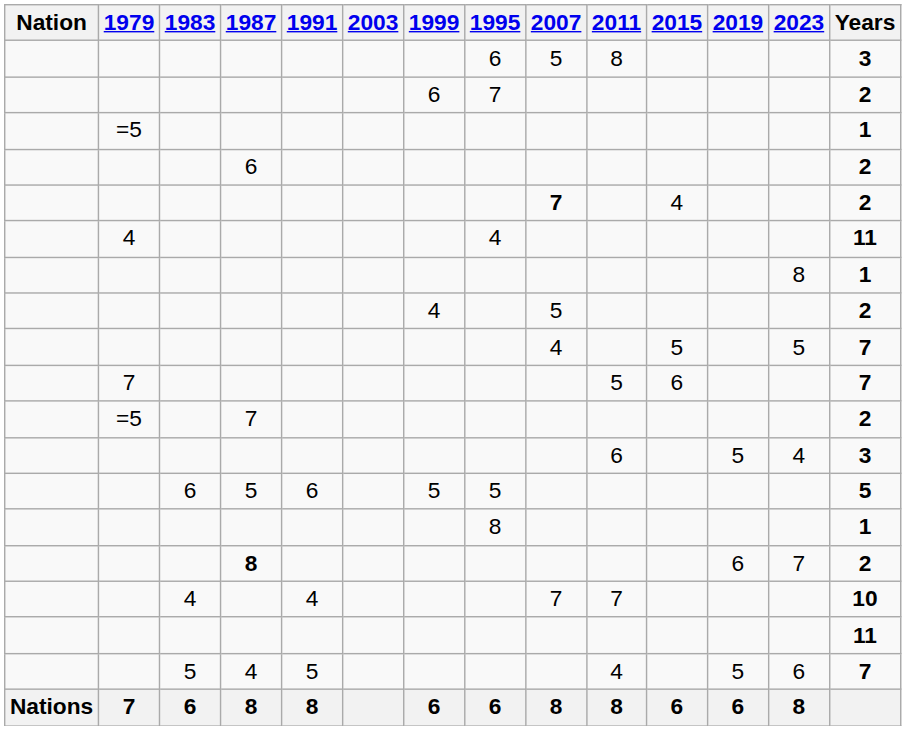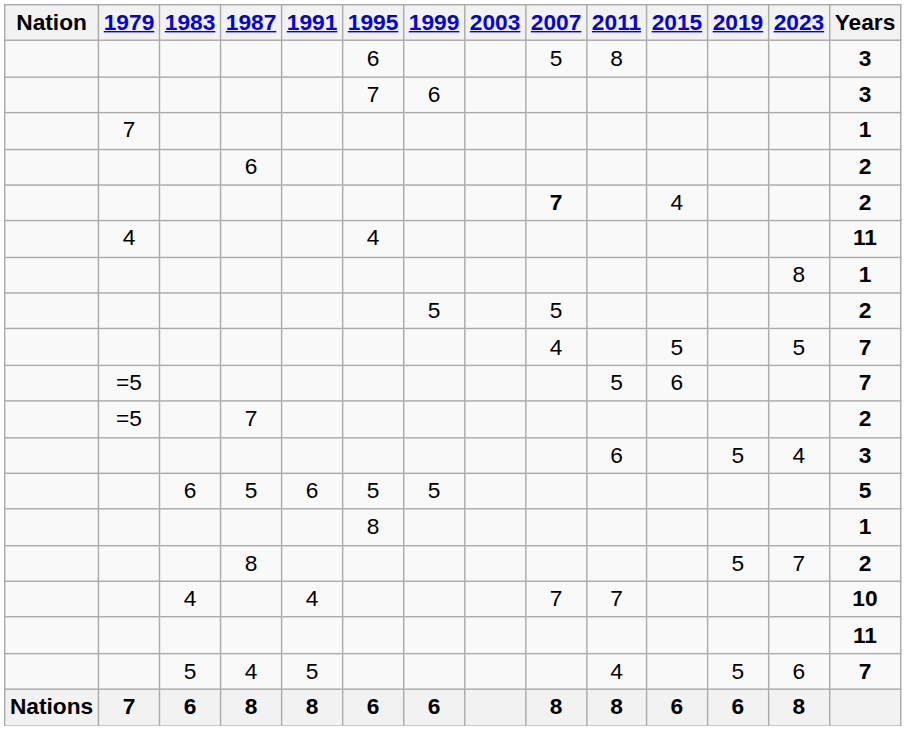columns swapped: (495, 22) <-> (373, 22)
(865, 94) 2 -> (865, 94) 3
(129, 130) =5 -> (129, 130) 7
(434, 310) 4 -> (434, 310) 5
(129, 382) 7 -> (129, 382) =5
(251, 563) bold -> (251, 563) normal
(738, 563) 6 -> (738, 563) 5
